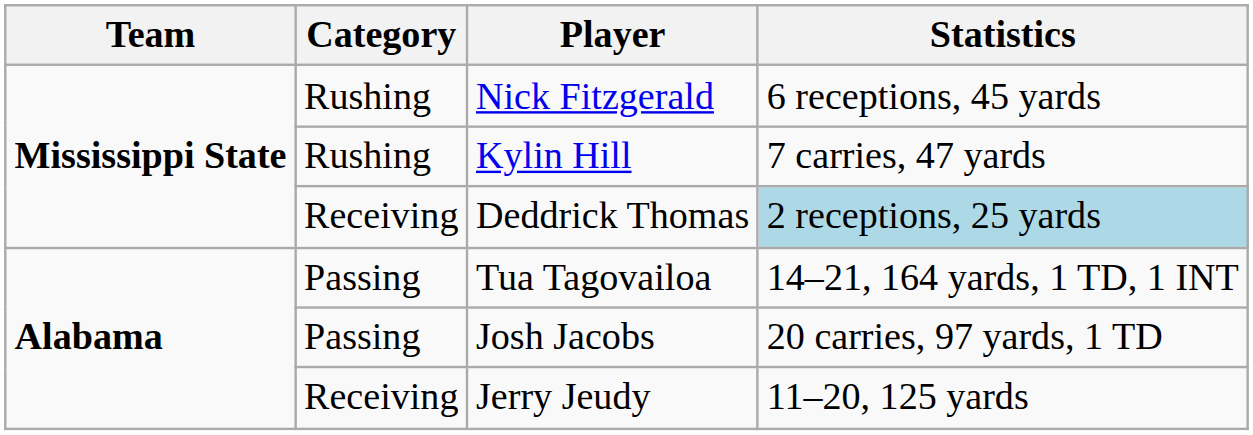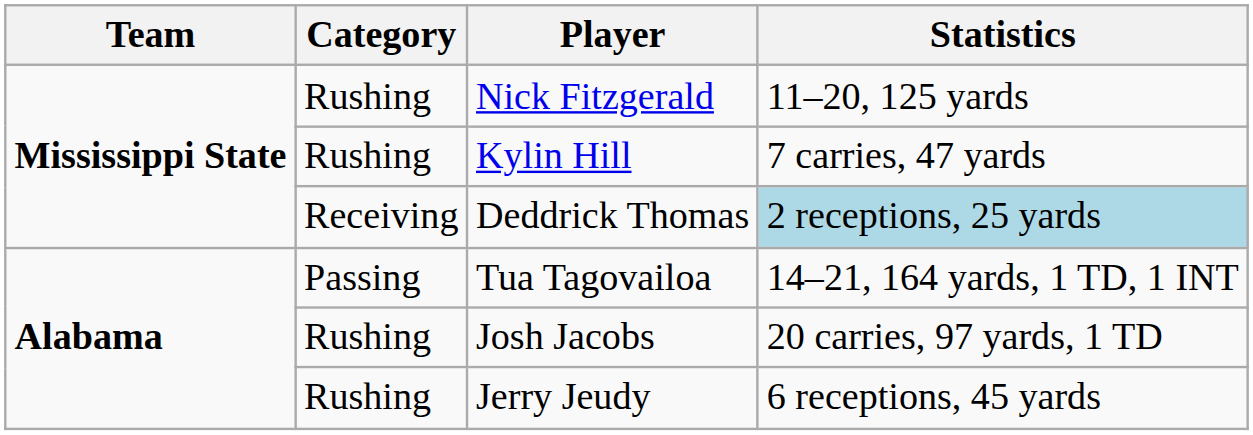(934, 95) 6 receptions, 45 yards -> (898, 95) 11–20, 125 yards
(362, 336) Passing -> (368, 336) Rushing
(381, 397) Receiving -> (368, 397) Rushing
(898, 397) 11–20, 125 yards -> (934, 397) 6 receptions, 45 yards
